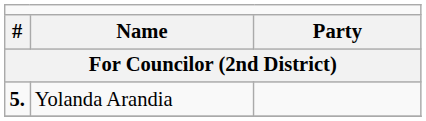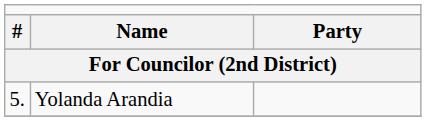(17, 99) bold -> (17, 99) normal
